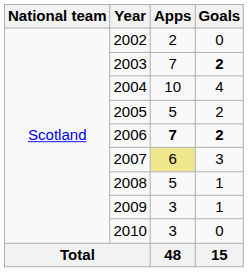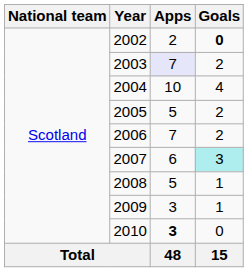(219, 40) normal -> (219, 40) bold
(173, 64) no background -> (173, 64) lavender background
(219, 64) bold -> (219, 64) normal
(173, 135) bold -> (173, 135) normal
(219, 135) bold -> (219, 135) normal
(173, 159) khaki background -> (173, 159) no background
(219, 159) no background -> (219, 159) paleturquoise background
(173, 231) normal -> (173, 231) bold
